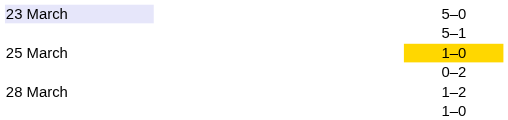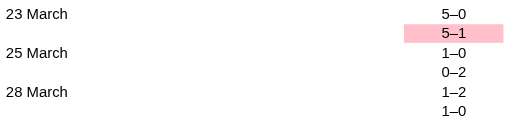(37, 14) lavender background -> (37, 14) no background
(454, 33) no background -> (454, 33) pink background
(454, 53) gold background -> (454, 53) no background
